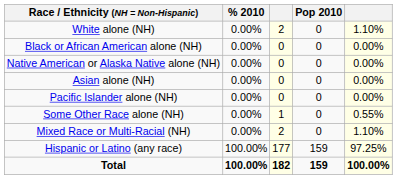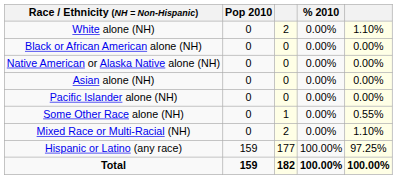columns swapped: (319, 13) <-> (246, 13)
